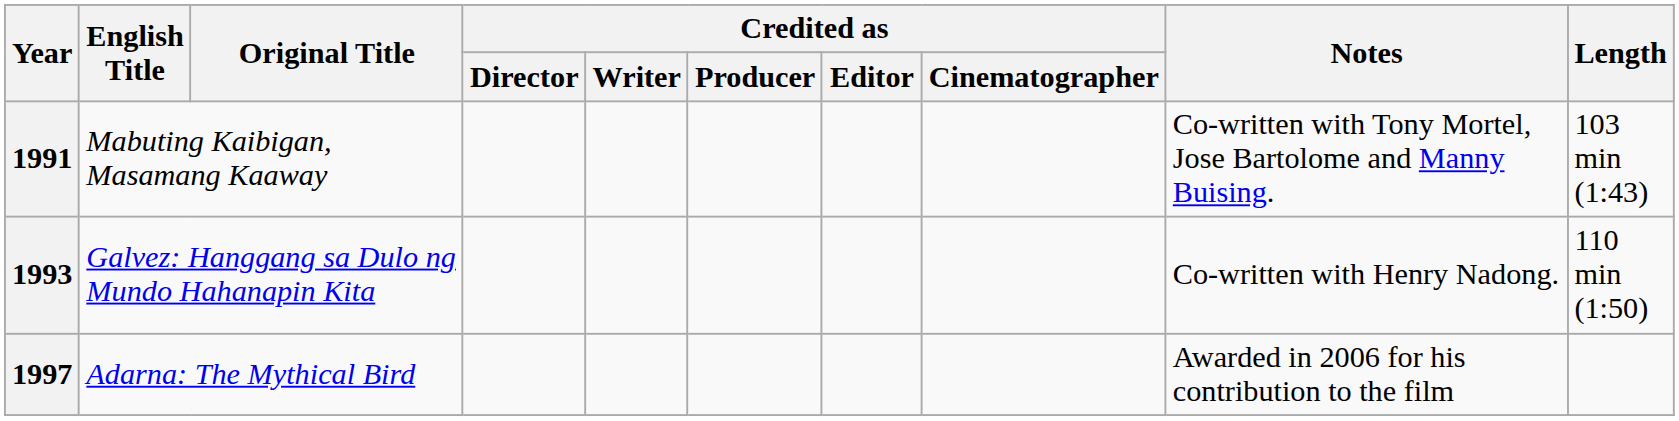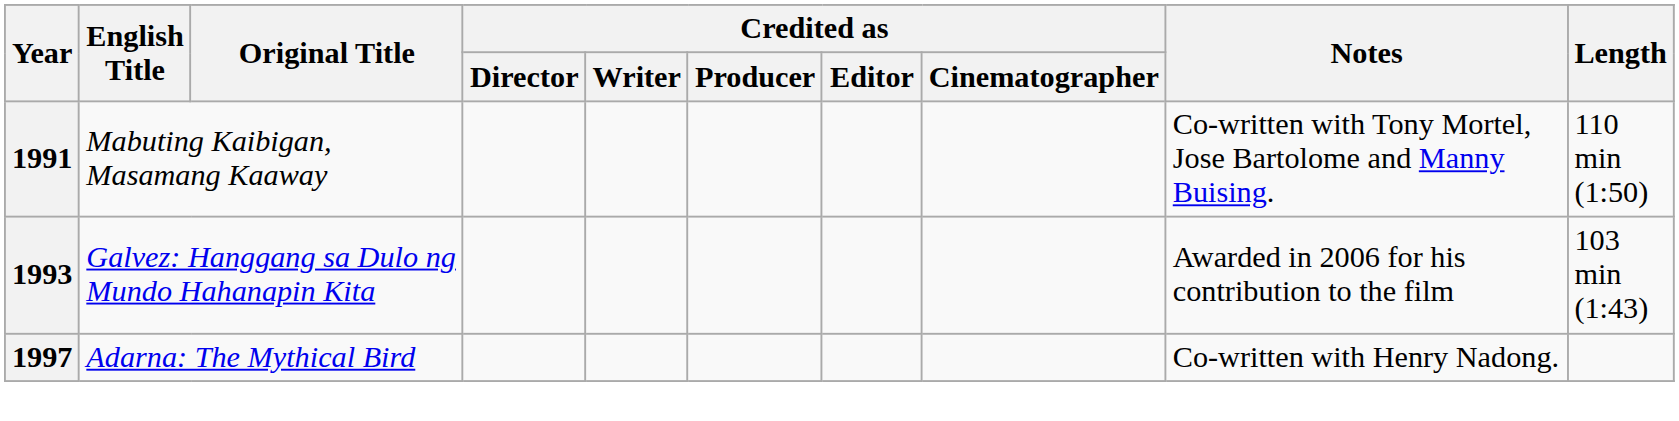(1611, 158) 103 min (1:43) -> (1611, 158) 110 min (1:50)
(1366, 274) Co-written with Henry Nadong. -> (1319, 274) Awarded in 2006 for his contribution to the film
(1611, 274) 110 min (1:50) -> (1611, 274) 103 min (1:43)
(1319, 373) Awarded in 2006 for his contribution to the film -> (1366, 356) Co-written with Henry Nadong.
